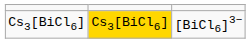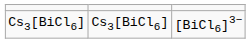(130, 25) gold background -> (130, 25) no background
